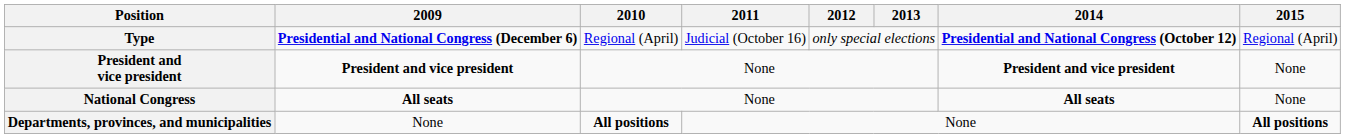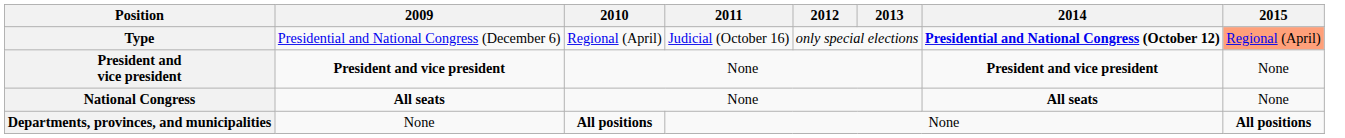(428, 38) bold -> (419, 38) normal
(1290, 38) no background -> (1273, 38) lightsalmon background
